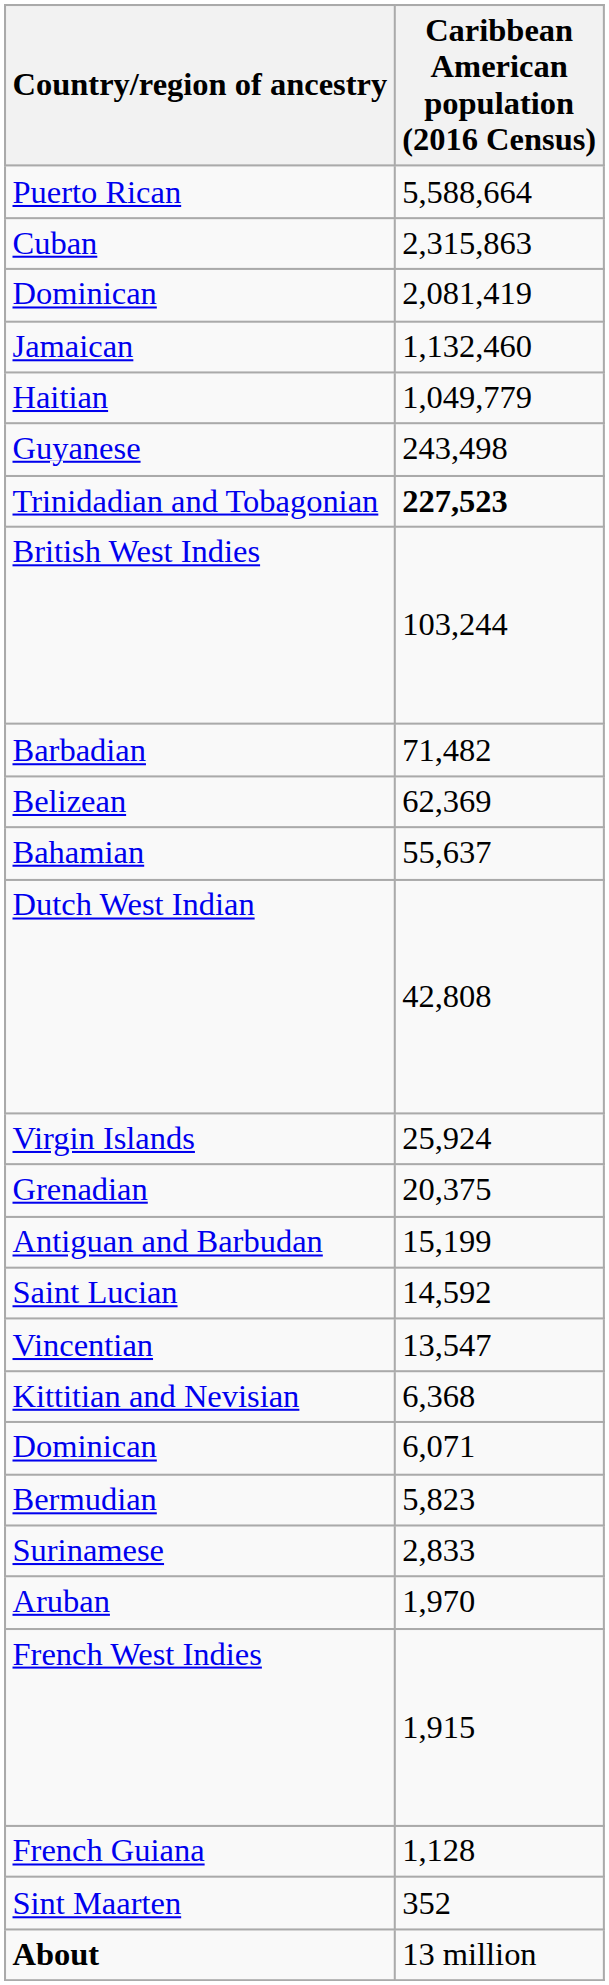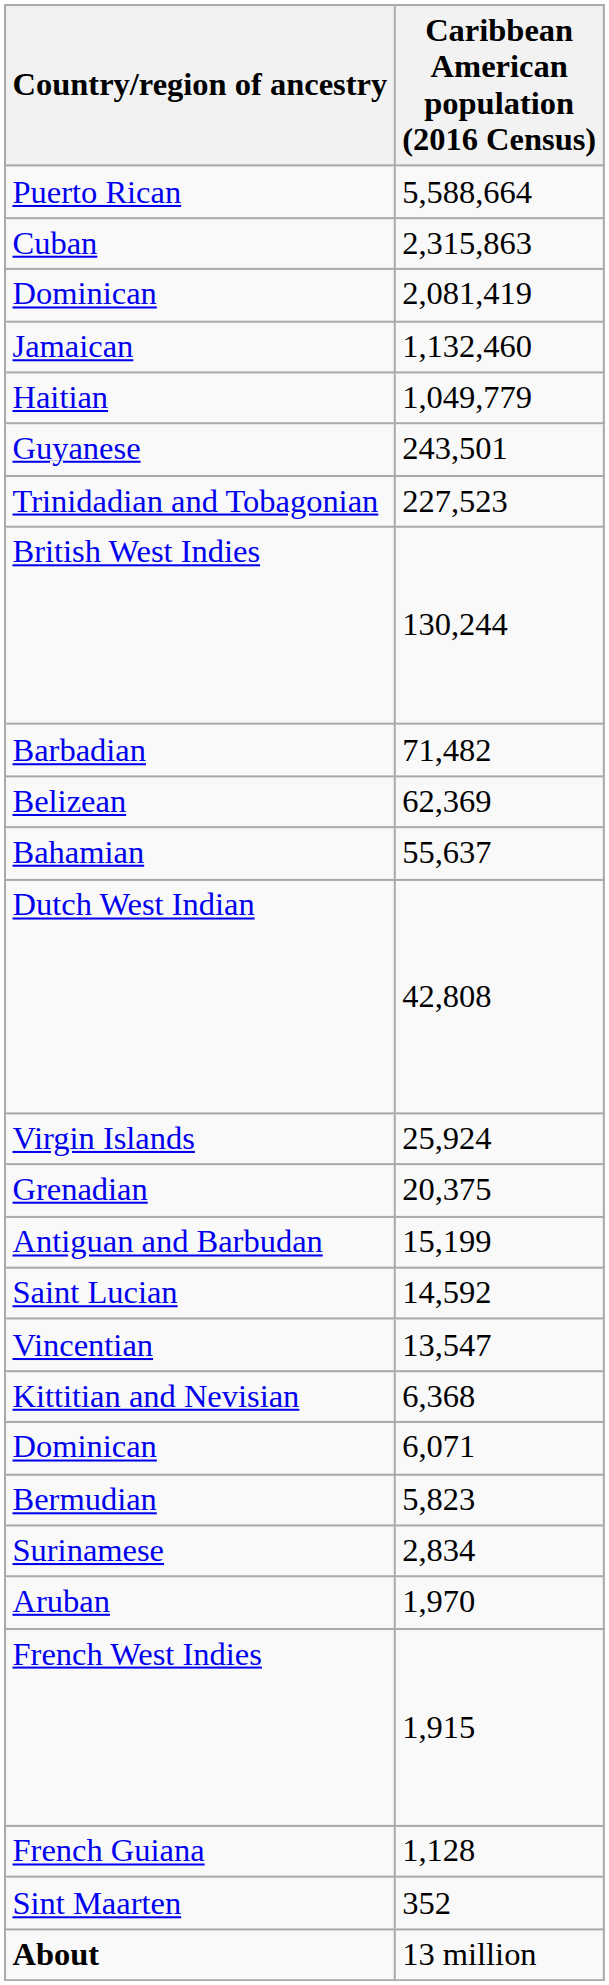(455, 448) 243,498 -> (455, 448) 243,501
(455, 500) bold -> (455, 500) normal
(455, 625) 103,244 -> (455, 625) 130,244
(439, 1550) 2,833 -> (439, 1550) 2,834
